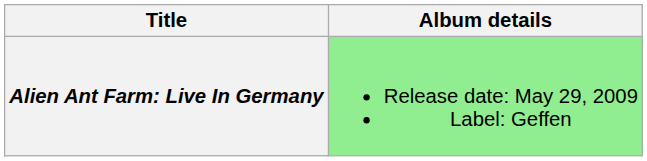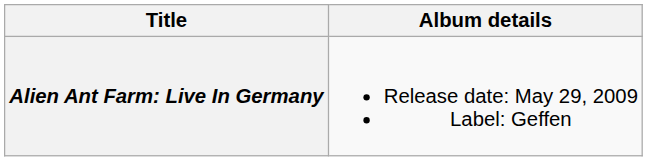(485, 108) lightgreen background -> (485, 108) no background
